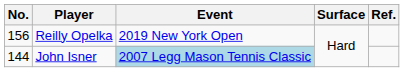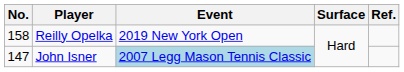(18, 35) 156 -> (18, 35) 158
(18, 56) 144 -> (18, 56) 147
